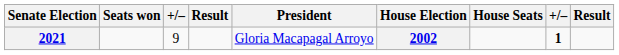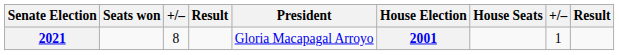(176, 38) 9 -> (176, 38) 8
(423, 38) 2002 -> (423, 38) 2001
(558, 38) bold -> (558, 38) normal
